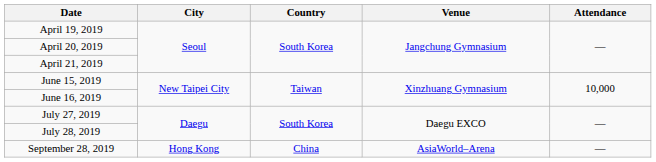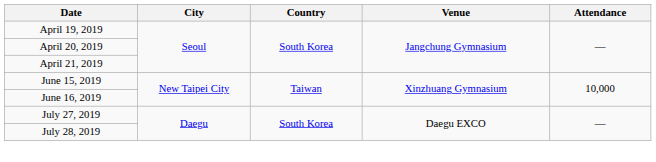- row: (71, 149)
